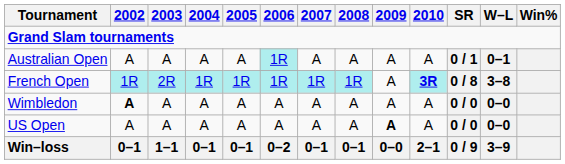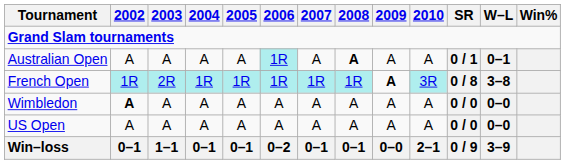(354, 59) normal -> (354, 59) bold
(391, 81) normal -> (391, 81) bold
(428, 81) bold -> (428, 81) normal
(391, 125) bold -> (391, 125) normal
